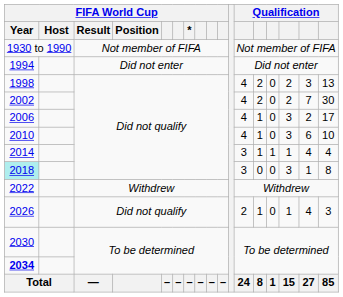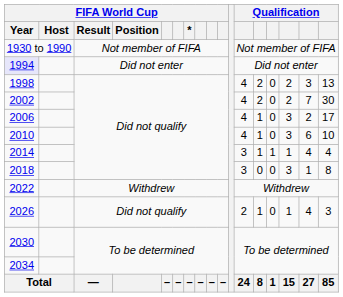(22, 65) no background -> (22, 65) lavender background
(22, 170) paleturquoise background -> (22, 170) no background
(22, 265) bold -> (22, 265) normal
